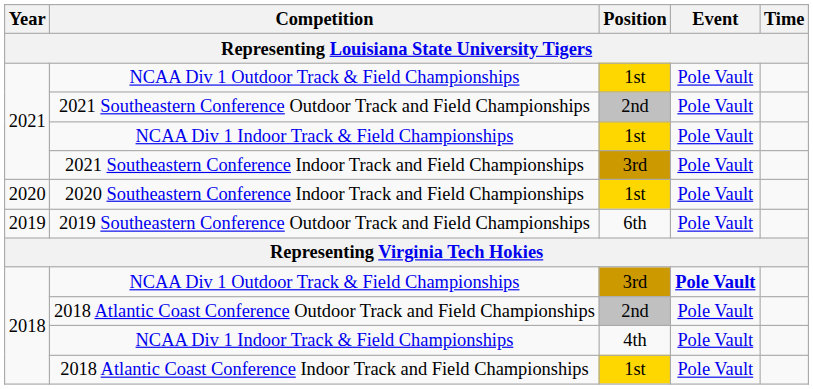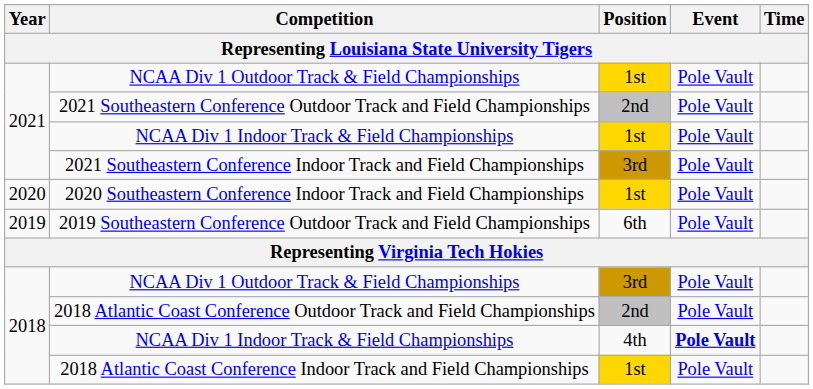(715, 281) bold -> (715, 281) normal
(715, 340) normal -> (715, 340) bold
